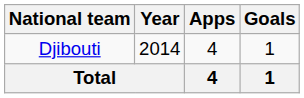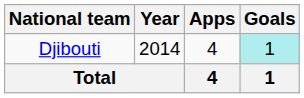(270, 48) no background -> (270, 48) paleturquoise background
